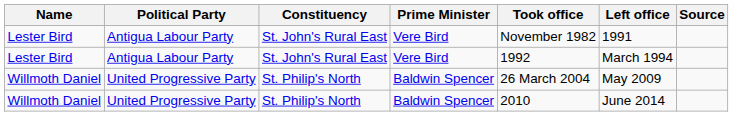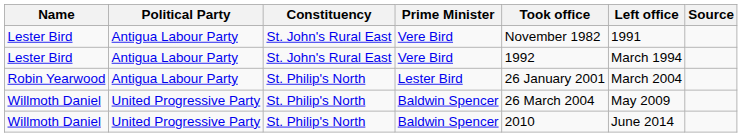+ row: (56, 79)
